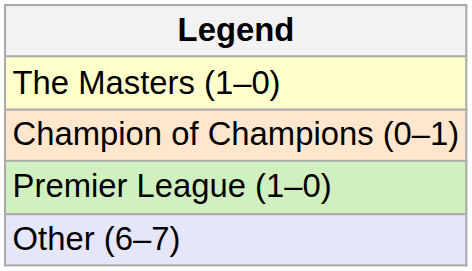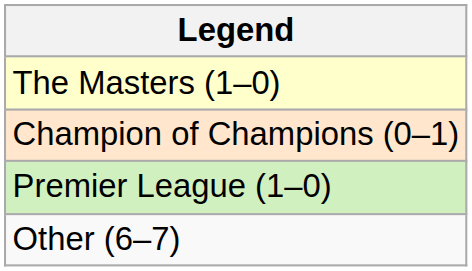(96, 238) lavender background -> (96, 238) no background
